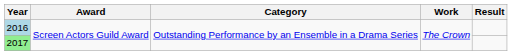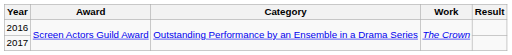(17, 27) lightblue background -> (17, 27) no background
(17, 43) lightgreen background -> (17, 43) no background
